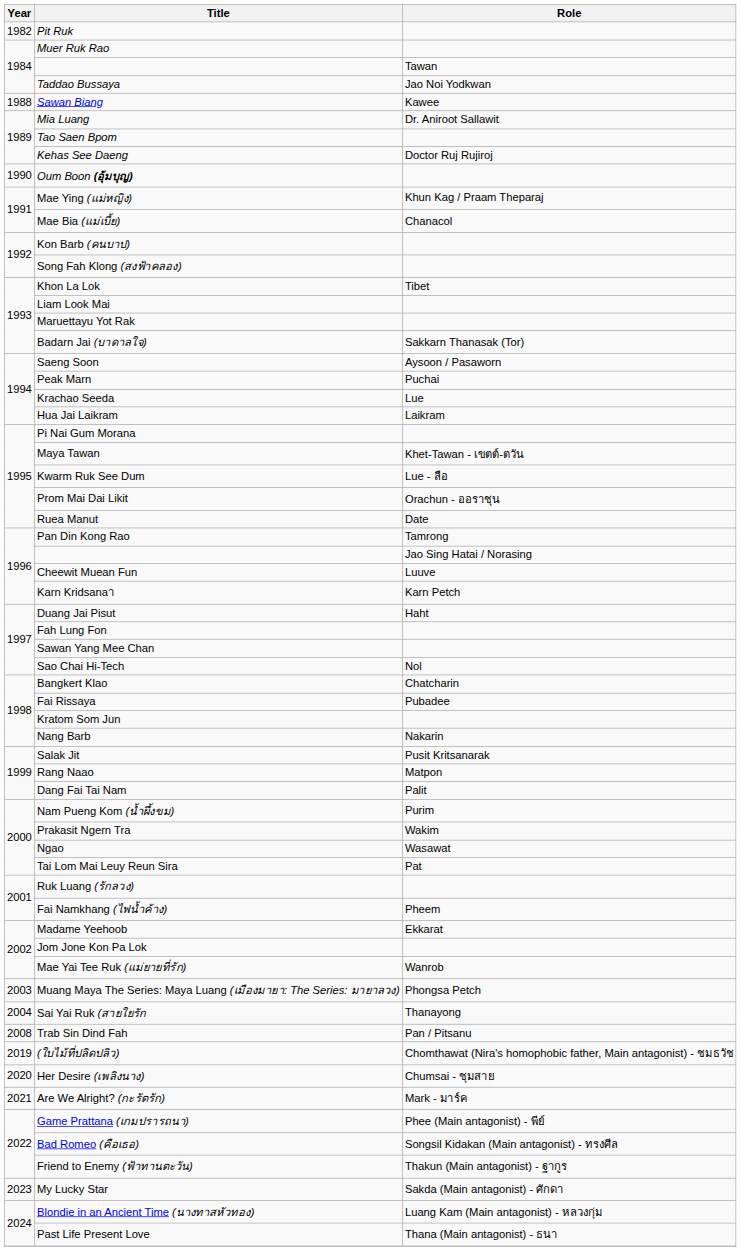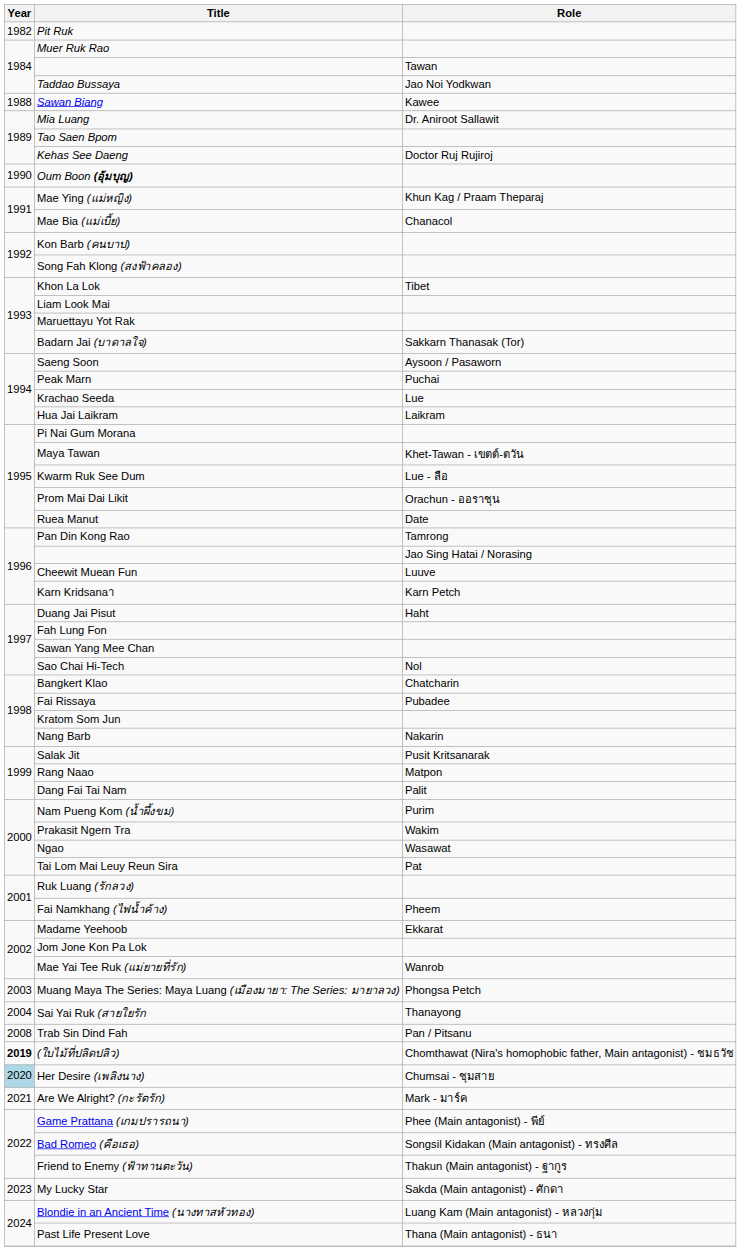(19, 1053) normal -> (19, 1053) bold
(19, 1076) no background -> (19, 1076) lightblue background
